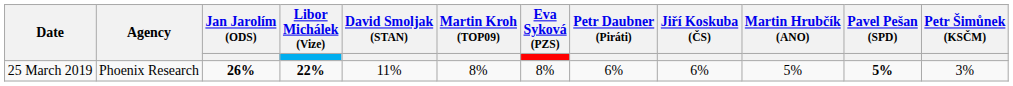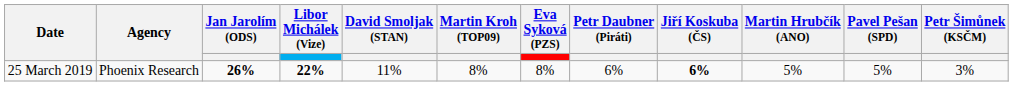(700, 70) normal -> (700, 70) bold
(883, 70) bold -> (883, 70) normal
